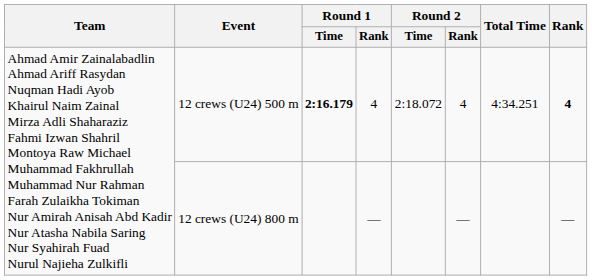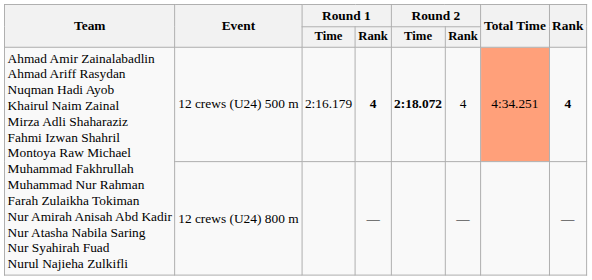(329, 104) bold -> (329, 104) normal
(374, 104) normal -> (373, 104) bold
(418, 104) normal -> (418, 104) bold
(515, 104) no background -> (515, 104) lightsalmon background
